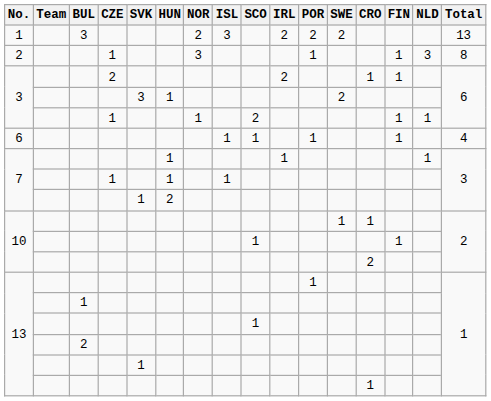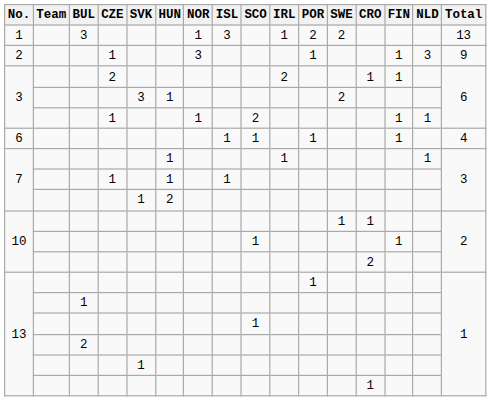(198, 36) 2 -> (198, 36) 1
(284, 36) 2 -> (284, 36) 1
(464, 56) 8 -> (464, 56) 9
